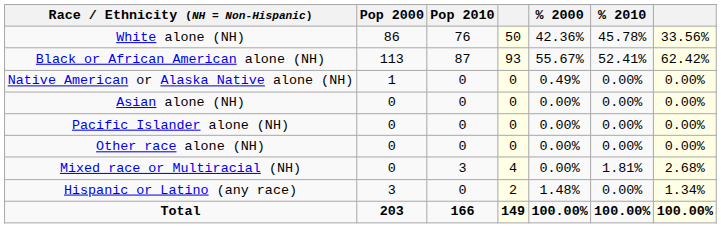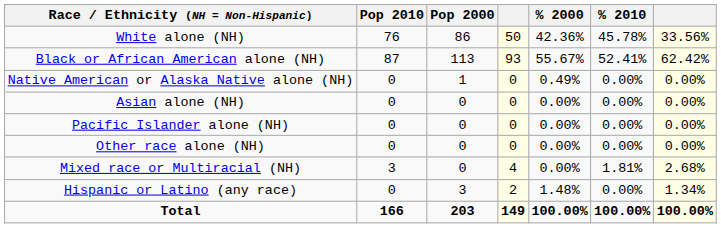columns swapped: (392, 15) <-> (462, 15)
